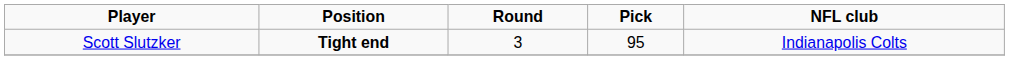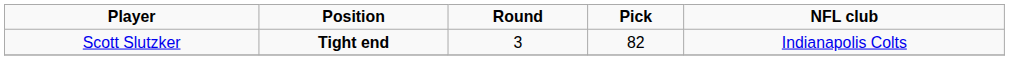(636, 42) 95 -> (636, 42) 82
